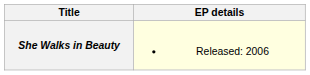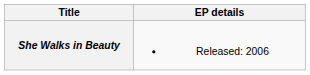(220, 51) lightyellow background -> (220, 51) no background
